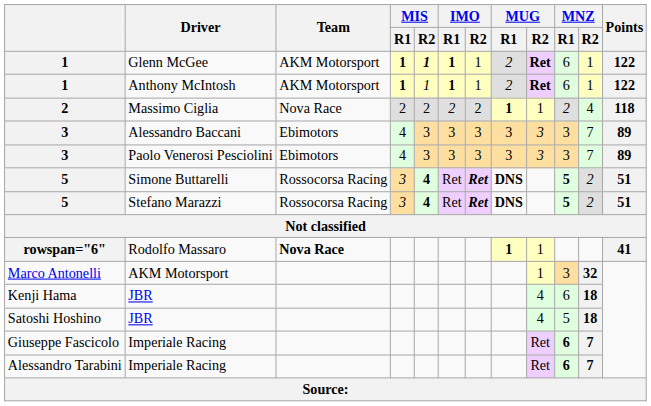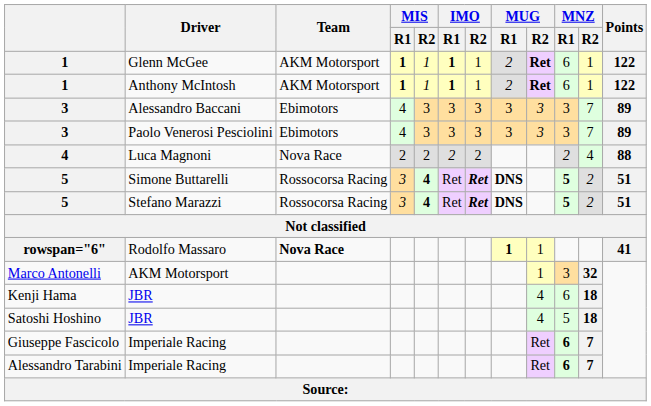(427, 62) bold -> (427, 62) normal
- row: (65, 109)
+ row: (65, 155)
